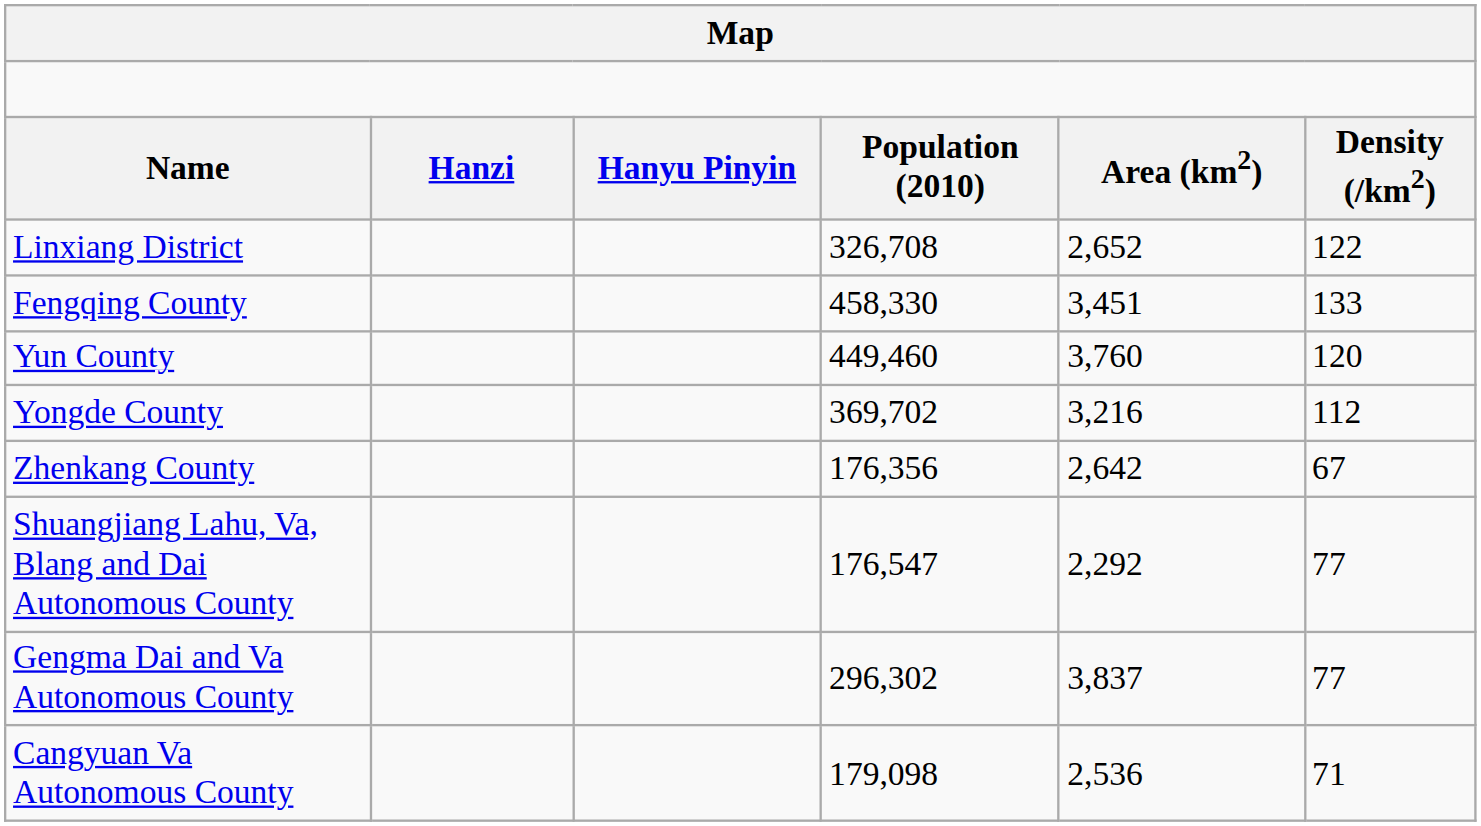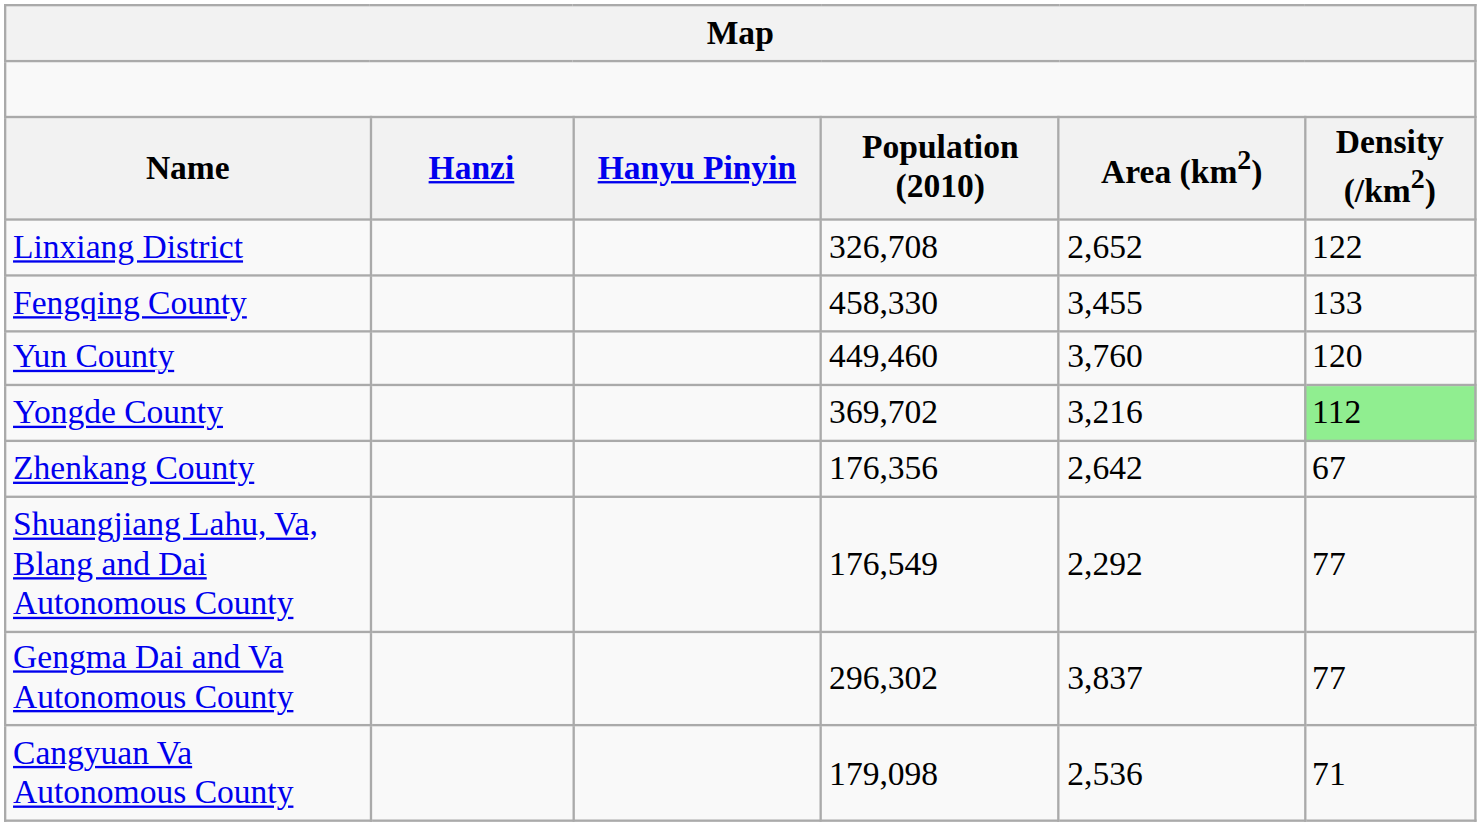(1105, 302) 3,451 -> (1105, 302) 3,455
(1337, 413) no background -> (1337, 413) lightgreen background
(884, 563) 176,547 -> (884, 563) 176,549
